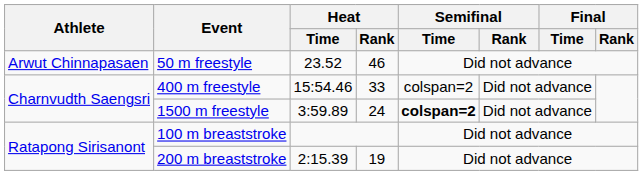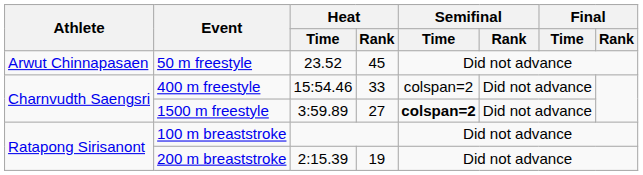(377, 63) 46 -> (377, 63) 45
(377, 111) 24 -> (377, 111) 27
